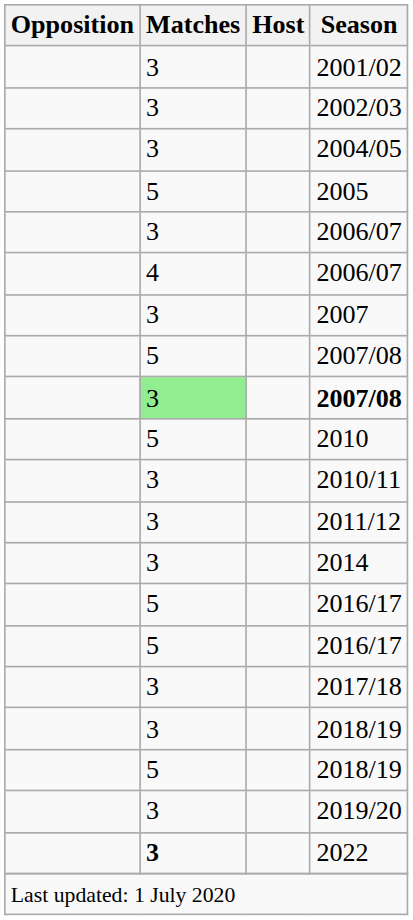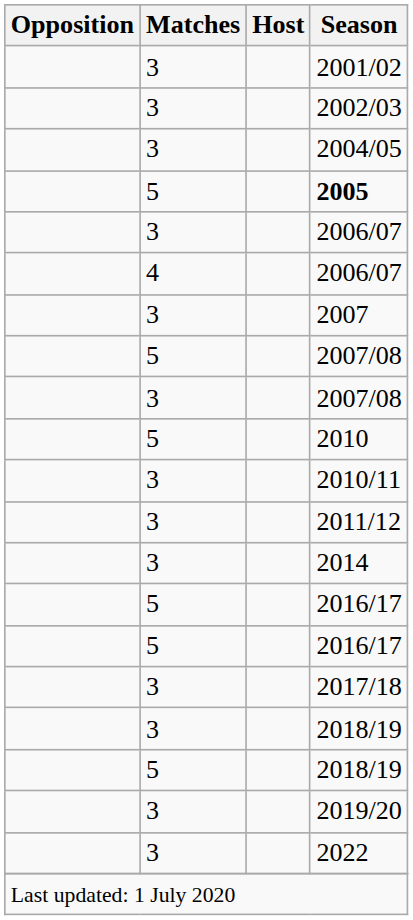(343, 190) normal -> (343, 190) bold
(153, 397) lightgreen background -> (153, 397) no background
(359, 397) bold -> (359, 397) normal
(153, 852) bold -> (153, 852) normal
